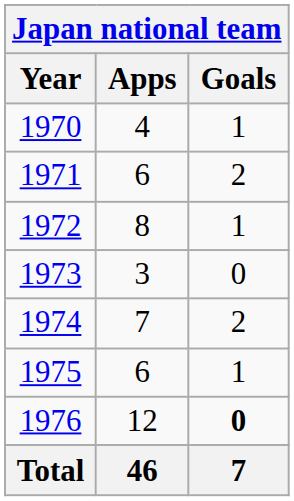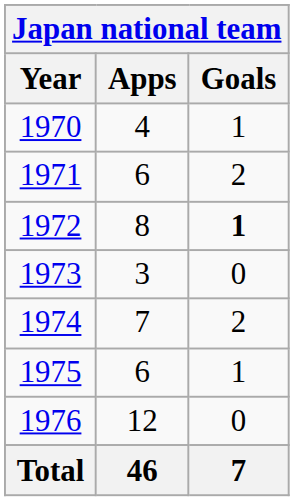(239, 224) normal -> (239, 224) bold
(239, 420) bold -> (239, 420) normal
